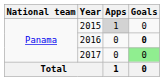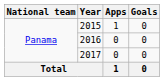(116, 26) lightgrey background -> (116, 26) no background
(144, 40) bold -> (144, 40) normal
(144, 55) lightgreen background -> (144, 55) no background
